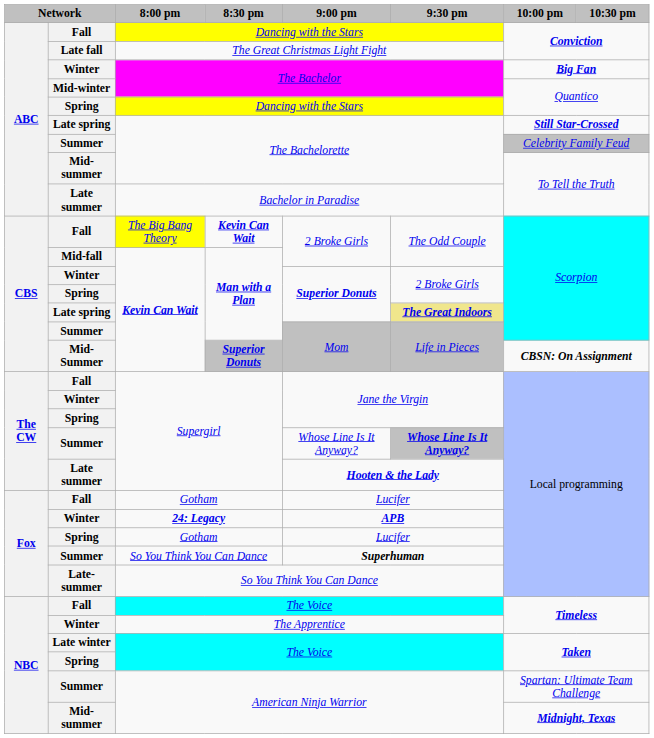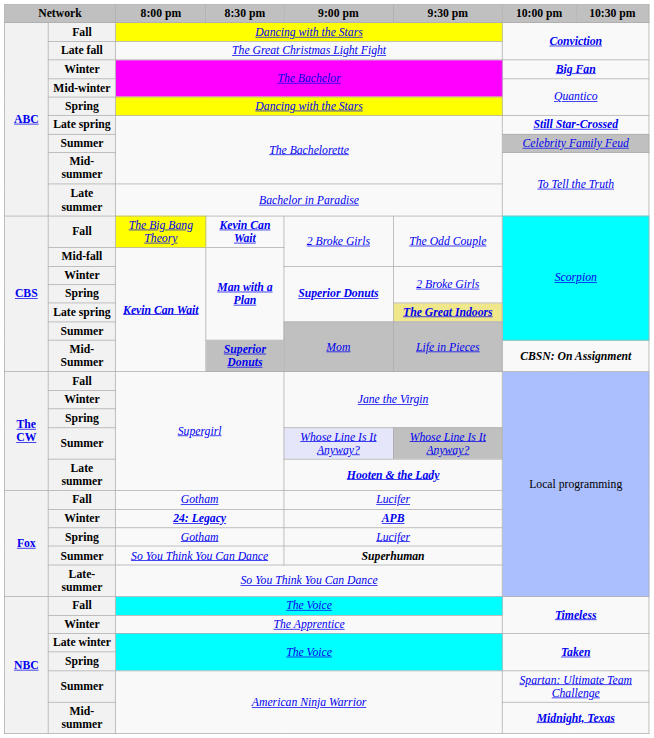(336, 443) no background -> (338, 443) lavender background
(447, 443) bold -> (448, 443) normal
